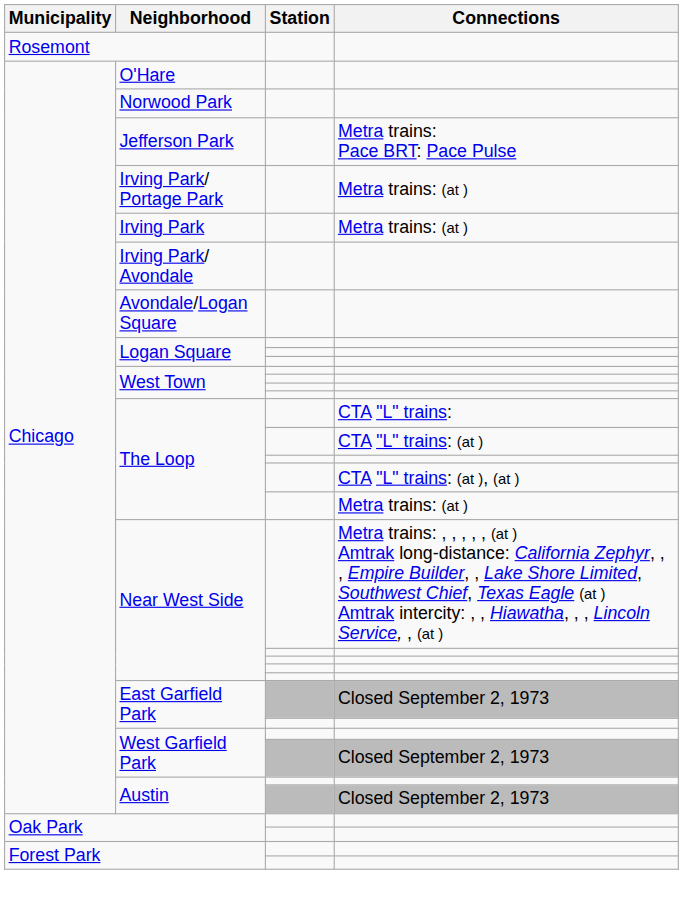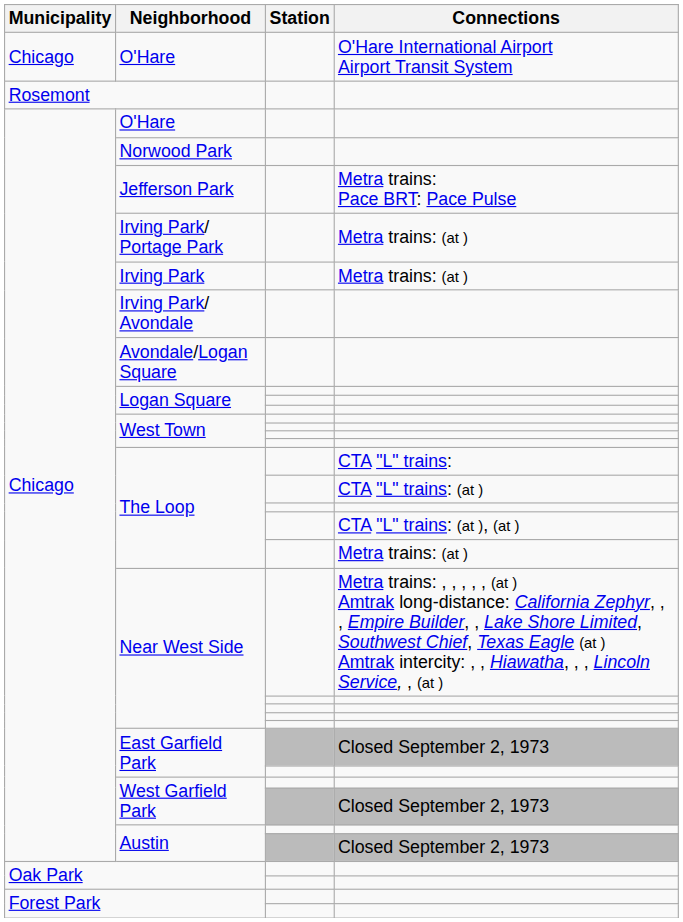+ row: (147, 56)
